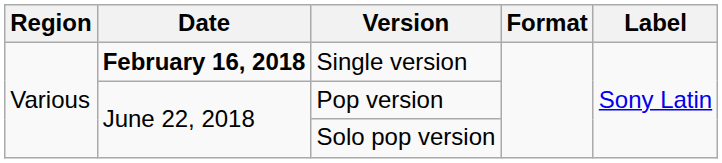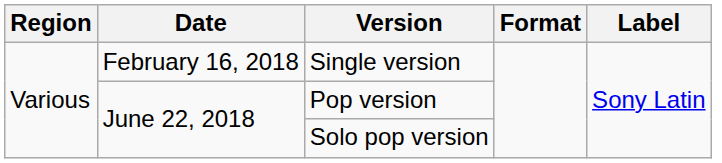(204, 61) bold -> (201, 61) normal
